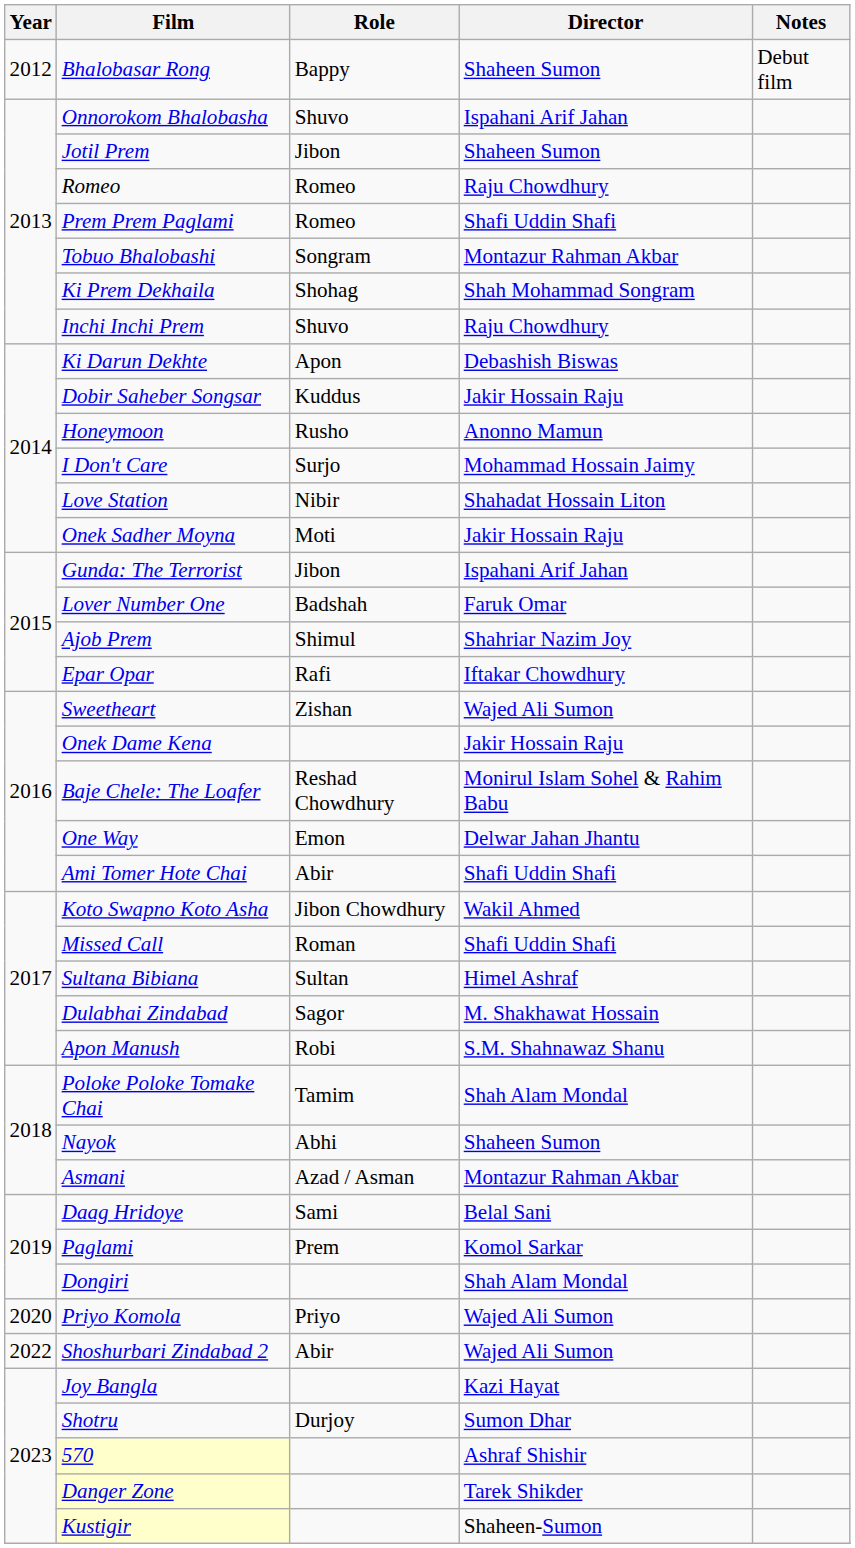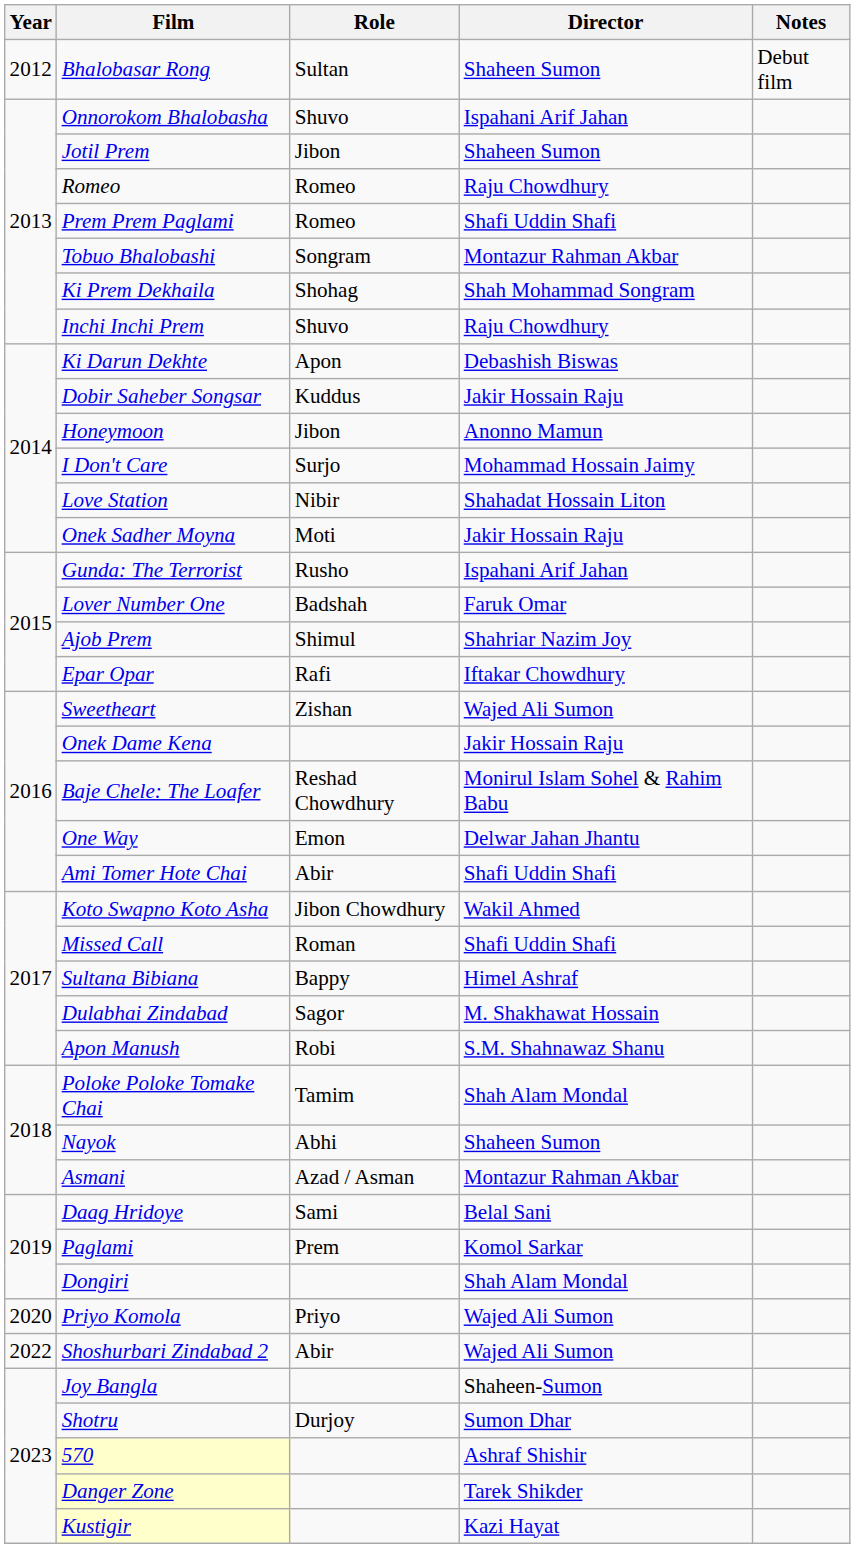(322, 69) Bappy -> (322, 69) Sultan
(322, 430) Rusho -> (318, 430) Jibon
(318, 569) Jibon -> (322, 569) Rusho
(322, 977) Sultan -> (322, 977) Bappy
(511, 1386) Kazi Hayat -> (533, 1386) Shaheen-Sumon
(533, 1525) Shaheen-Sumon -> (511, 1525) Kazi Hayat
